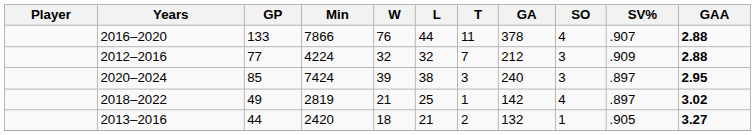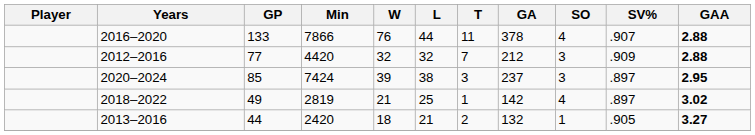(319, 57) 4224 -> (319, 57) 4420
(512, 78) 240 -> (512, 78) 237
